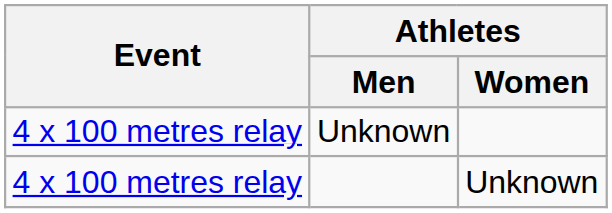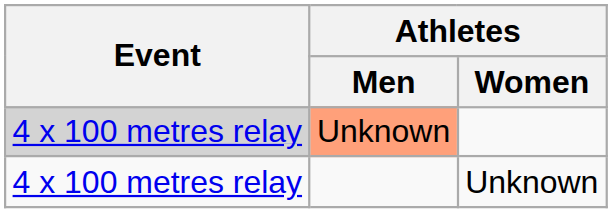(157, 132) no background -> (157, 132) lightgrey background
(384, 132) no background -> (384, 132) lightsalmon background
